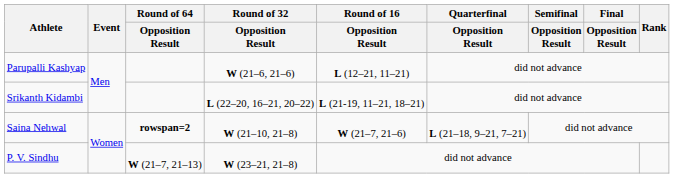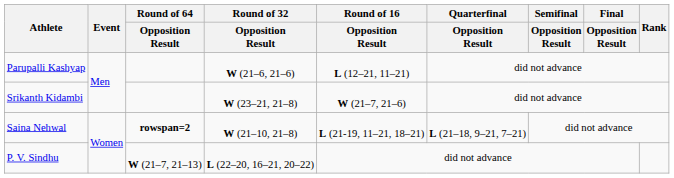(260, 104) L (22–20, 16–21, 20–22) -> (260, 104) W (23–21, 21–8)
(372, 104) L (21-19, 11–21, 18–21) -> (372, 104) W (21–7, 21–6)
(372, 134) W (21–7, 21–6) -> (372, 134) L (21-19, 11–21, 18–21)
(260, 164) W (23–21, 21–8) -> (260, 164) L (22–20, 16–21, 20–22)
